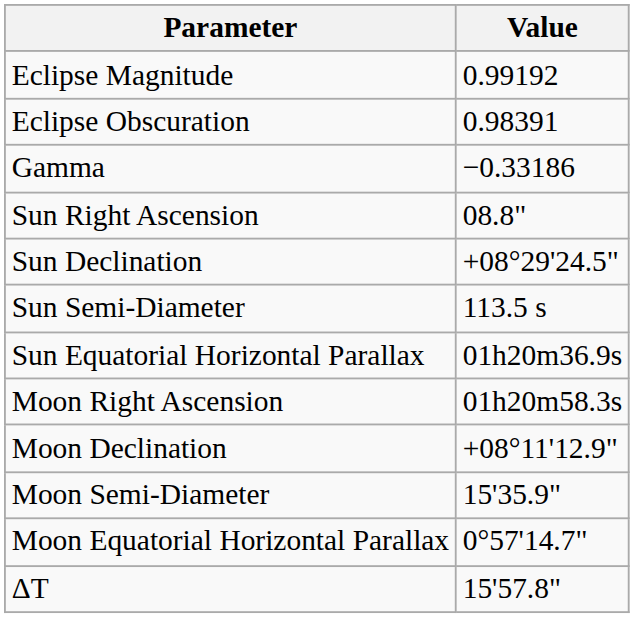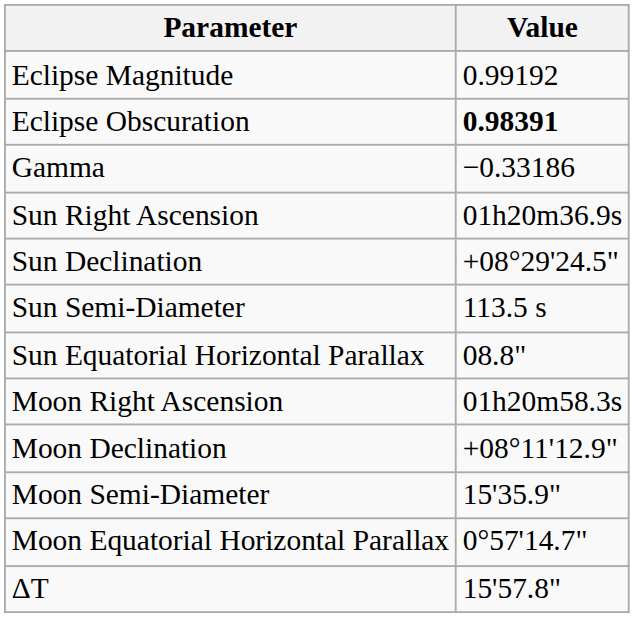(511, 121) normal -> (511, 121) bold
(494, 214) 08.8" -> (542, 214) 01h20m36.9s
(542, 354) 01h20m36.9s -> (494, 354) 08.8"
